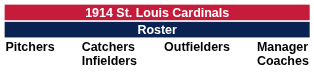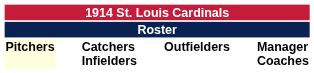(30, 47) no background -> (30, 47) lightyellow background
